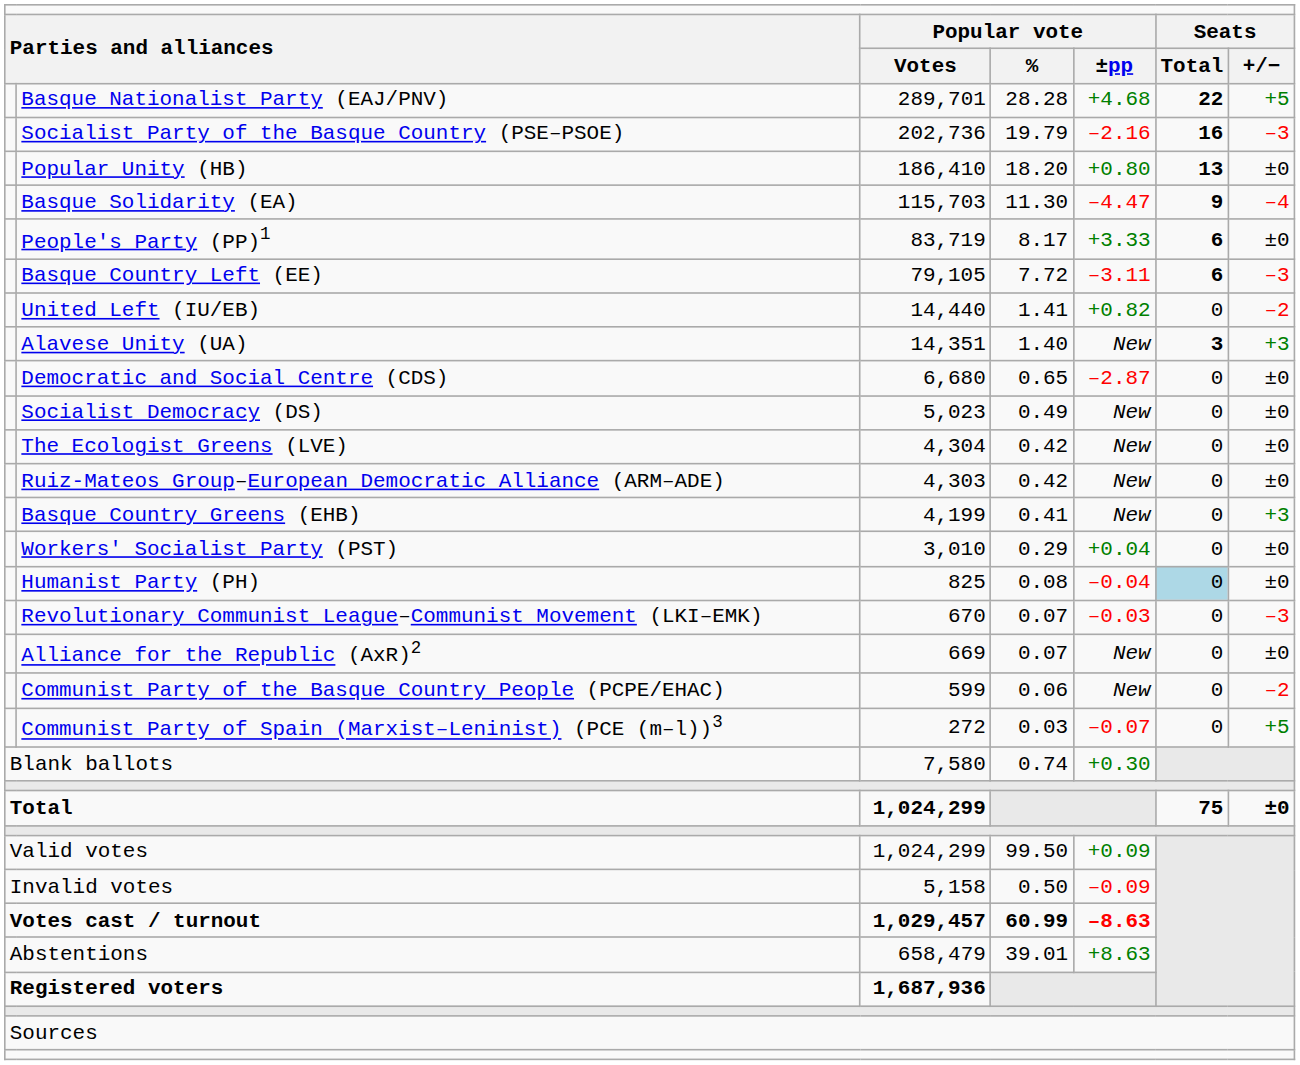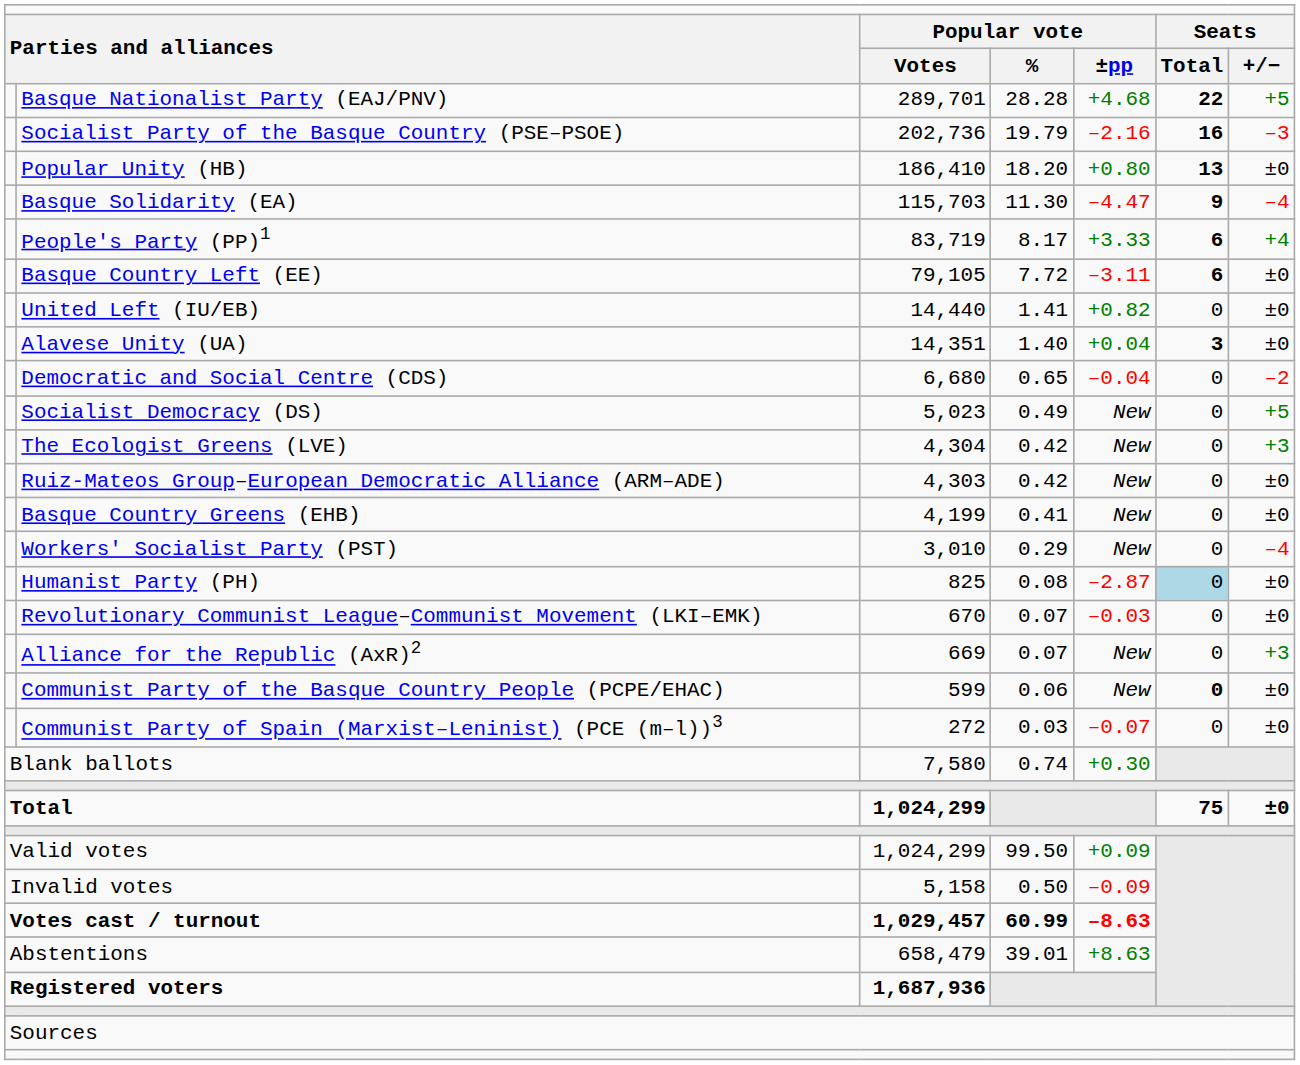(1277, 239) ±0 -> (1277, 239) +4
(1277, 276) –3 -> (1277, 276) ±0
(1277, 310) –2 -> (1277, 310) ±0
(1132, 344) New -> (1119, 344) +0.04
(1277, 344) +3 -> (1277, 344) ±0
(1119, 378) –2.87 -> (1119, 378) –0.04
(1277, 378) ±0 -> (1277, 378) –2
(1277, 412) ±0 -> (1277, 412) +5
(1277, 447) ±0 -> (1277, 447) +3
(1277, 515) +3 -> (1277, 515) ±0
(1119, 549) +0.04 -> (1132, 549) New
(1277, 549) ±0 -> (1277, 549) –4
(1119, 583) –0.04 -> (1119, 583) –2.87
(1277, 617) –3 -> (1277, 617) ±0
(1277, 654) ±0 -> (1277, 654) +3
(1217, 691) normal -> (1217, 691) bold
(1277, 691) –2 -> (1277, 691) ±0
(1277, 727) +5 -> (1277, 727) ±0
